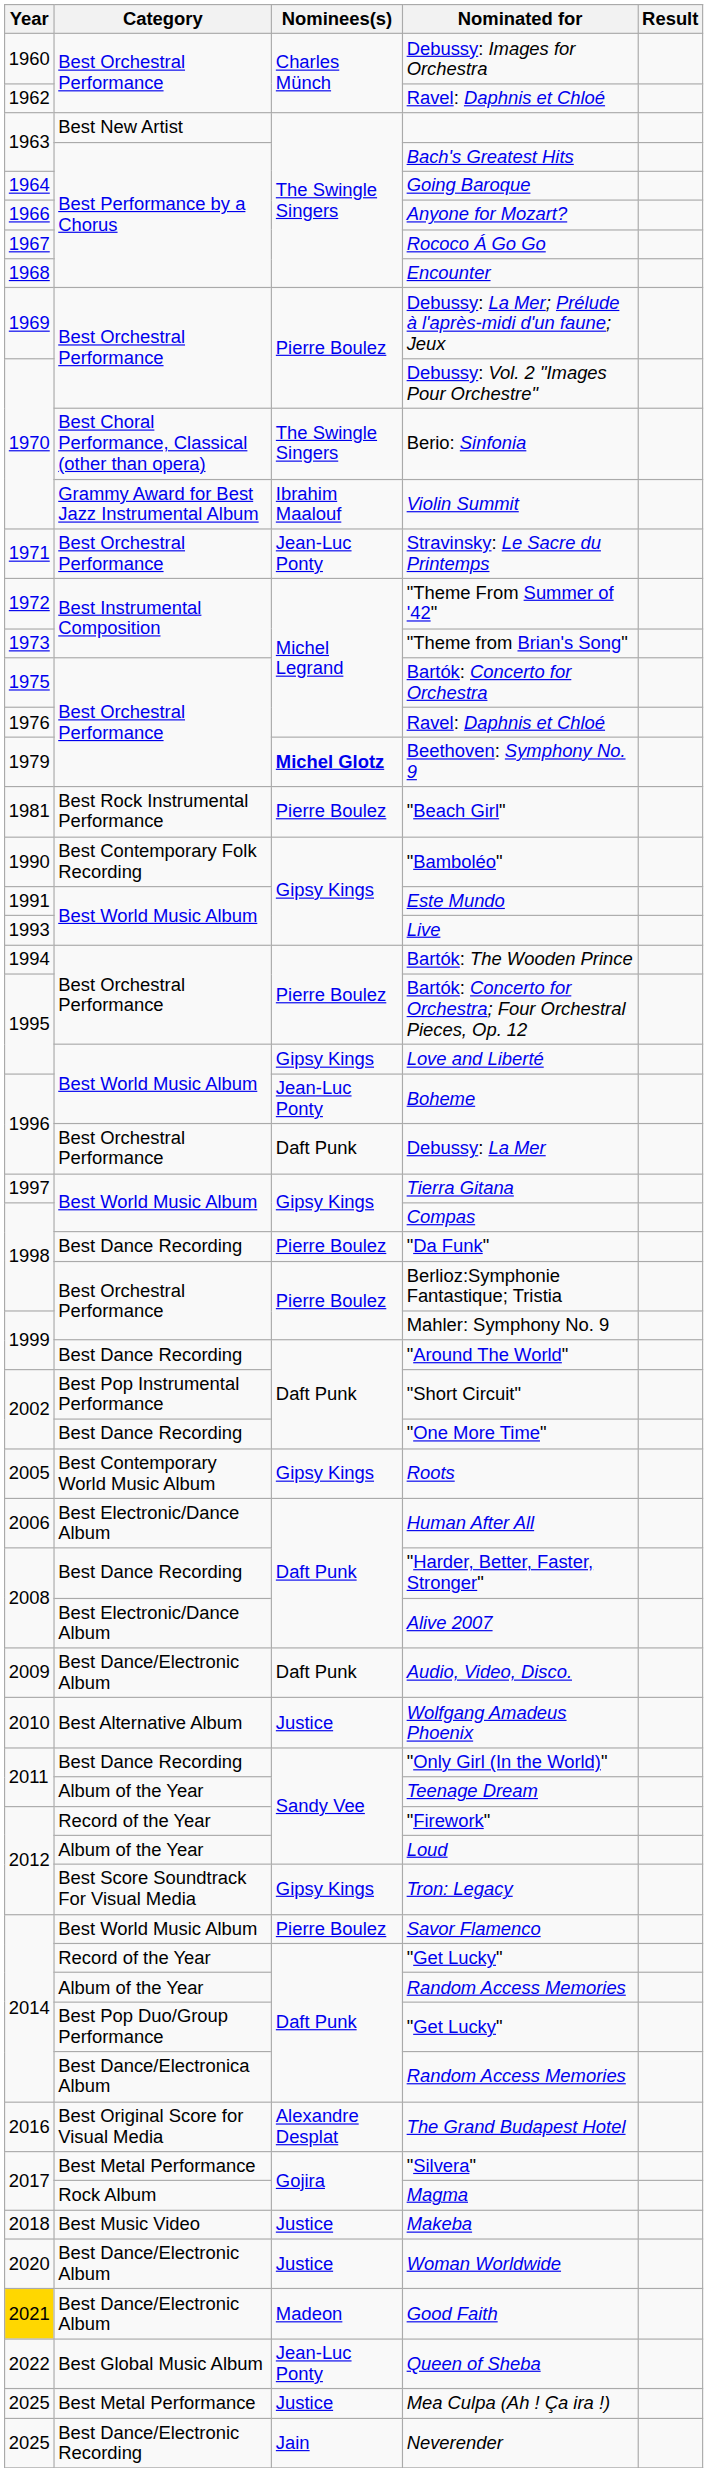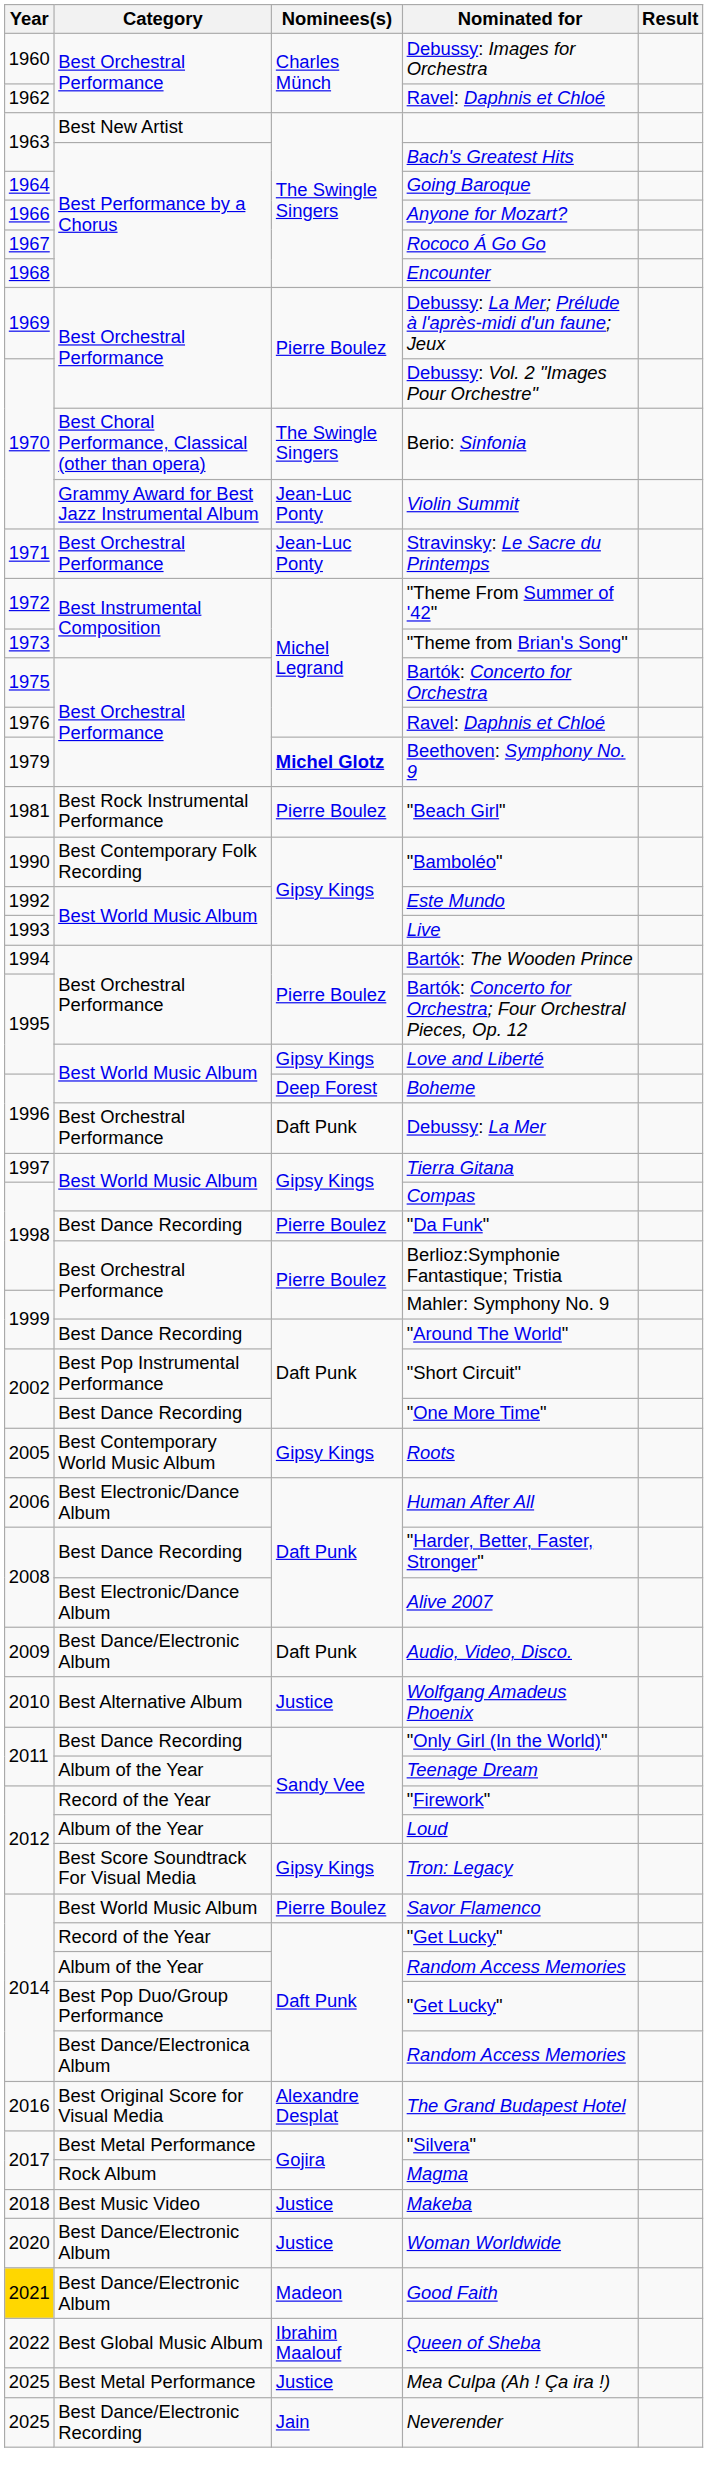(309, 503) Ibrahim Maalouf -> (314, 503) Jean-Luc Ponty
(29, 900) 1991 -> (29, 900) 1992
(314, 1098) Jean-Luc Ponty -> (326, 1088) Deep Forest
(314, 2363) Jean-Luc Ponty -> (309, 2342) Ibrahim Maalouf
